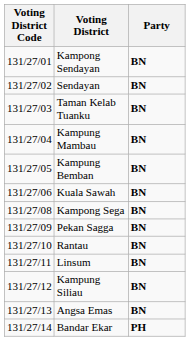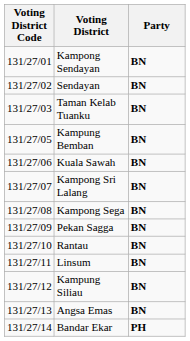- row: (79, 139)
+ row: (86, 186)
